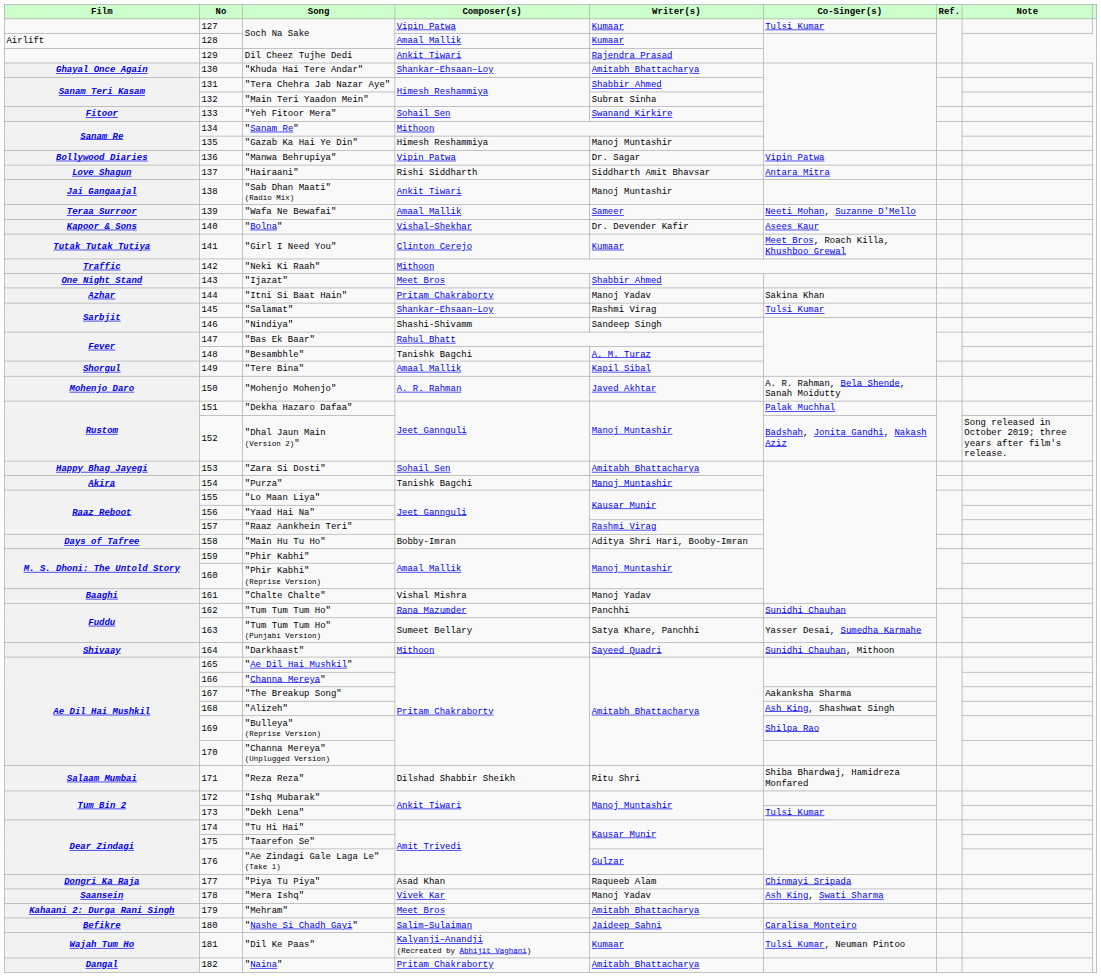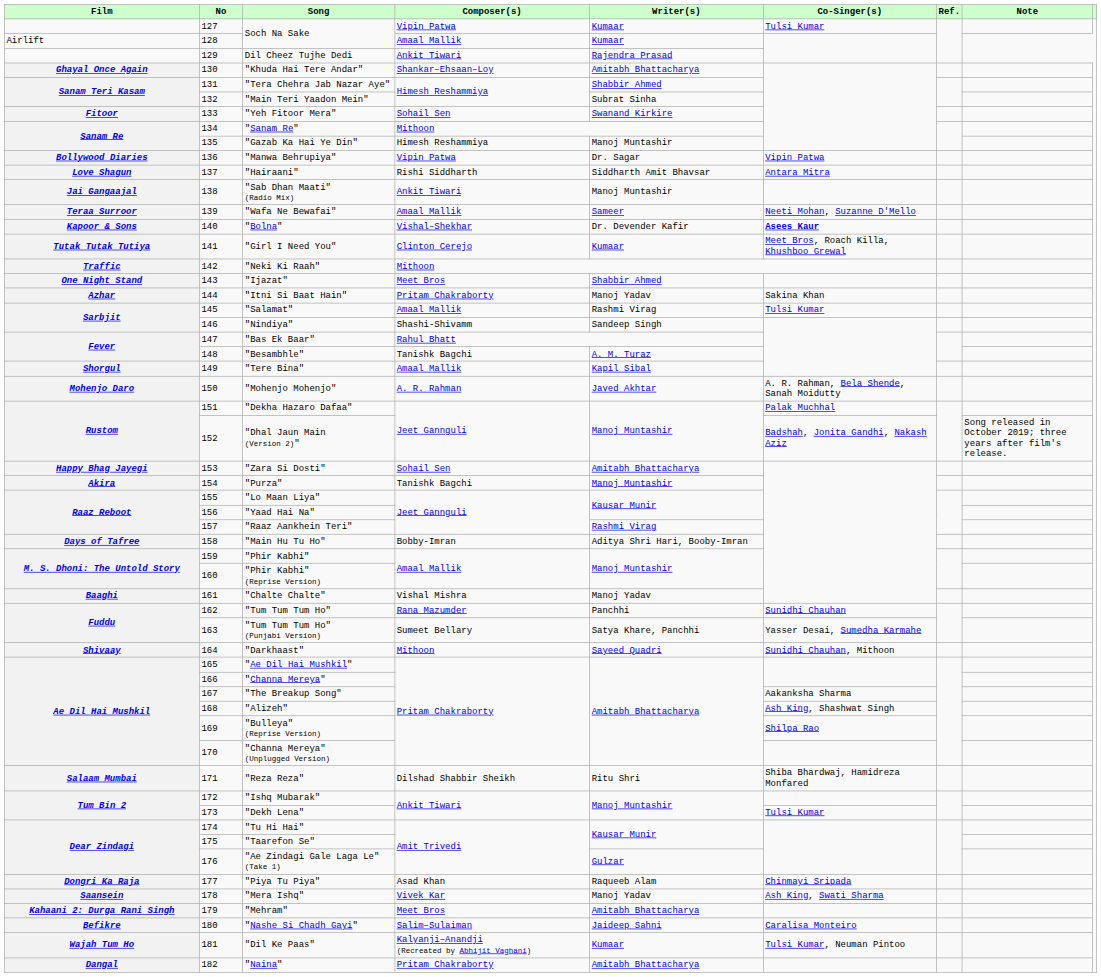(792, 227) normal -> (792, 227) bold
(445, 310) Shankar–Ehsaan–Loy -> (429, 310) Amaal Mallik
